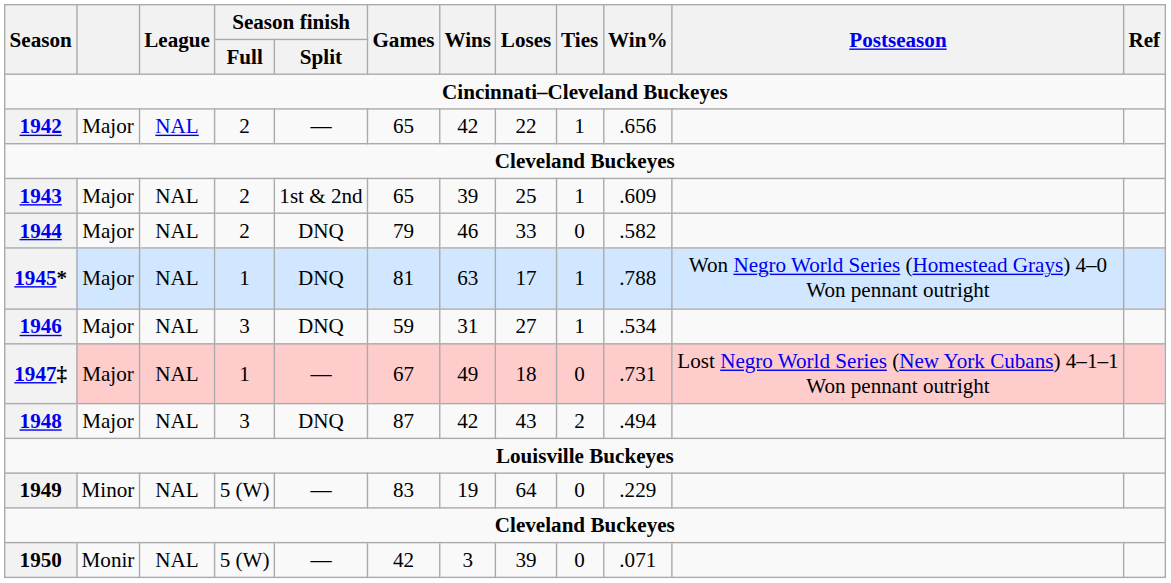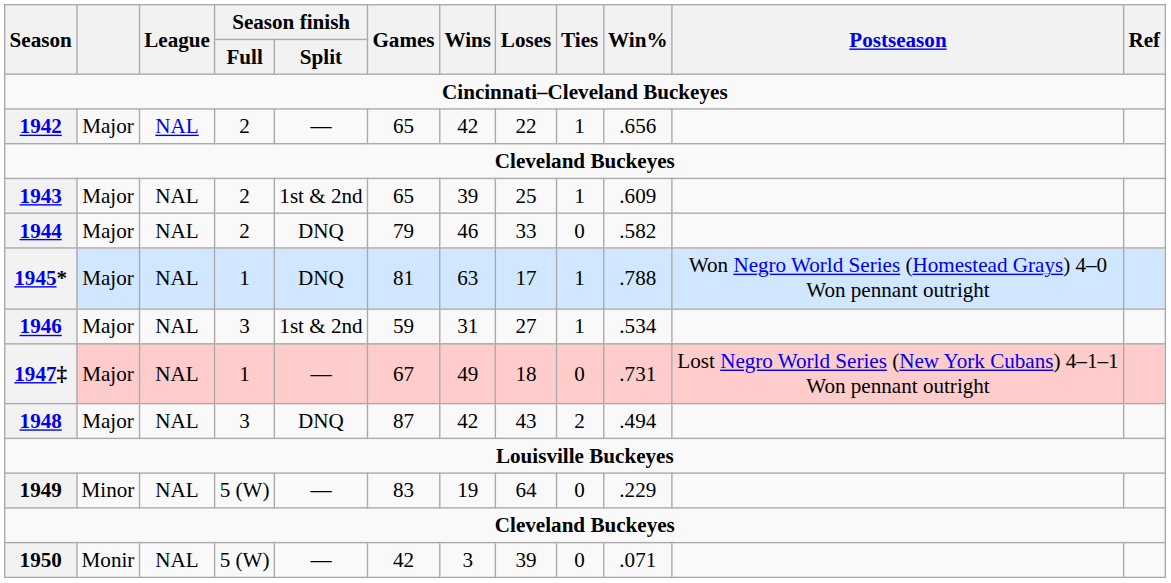(321, 325) DNQ -> (321, 325) 1st & 2nd
